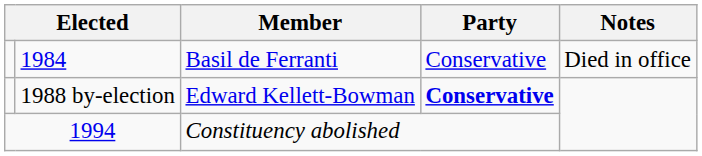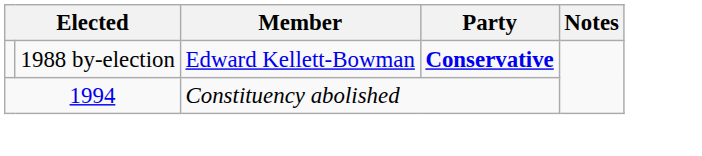- row: (262, 58)
